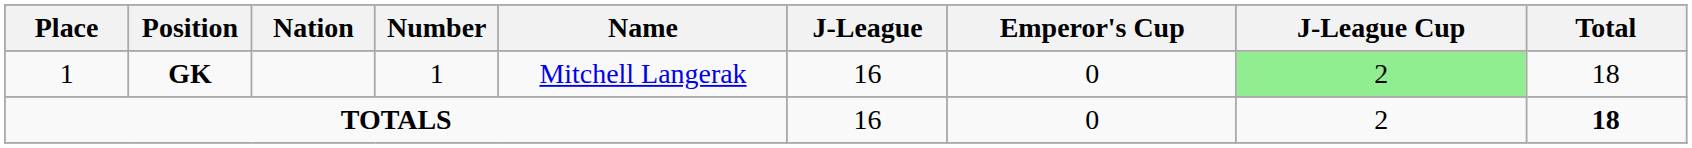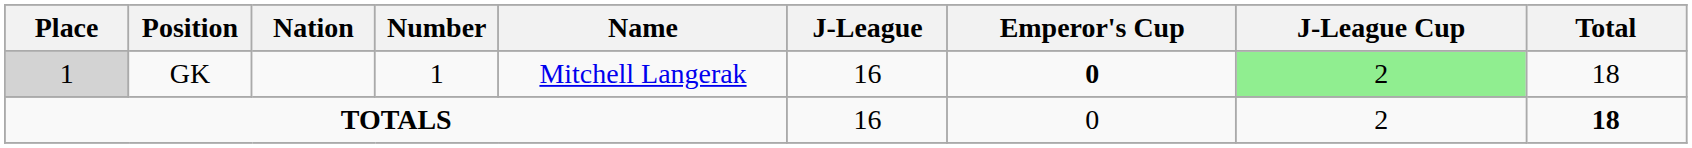(67, 73) no background -> (67, 73) lightgrey background
(190, 73) bold -> (190, 73) normal
(1092, 73) normal -> (1092, 73) bold
